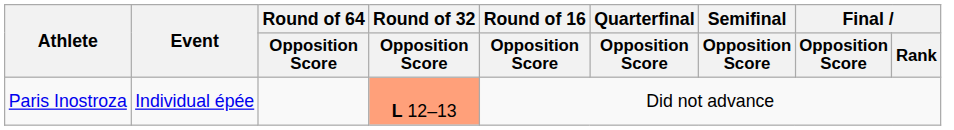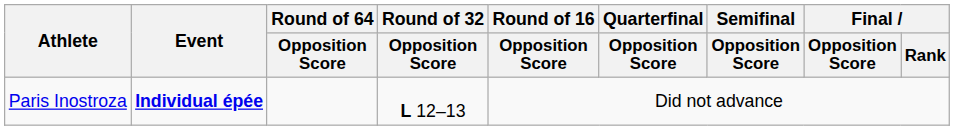(195, 102) normal -> (199, 102) bold
(424, 112) lightsalmon background -> (433, 112) no background
